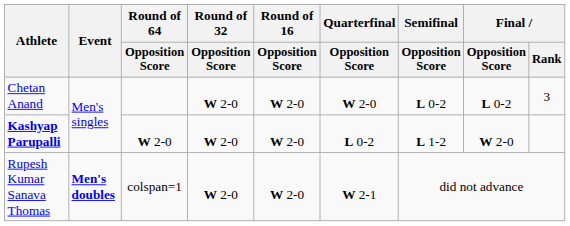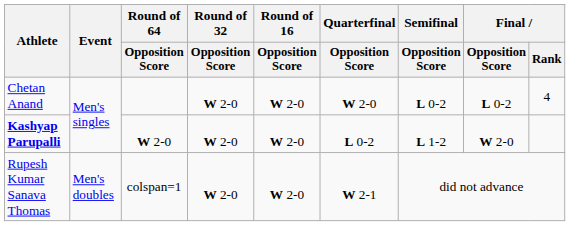(547, 96) 3 -> (547, 96) 4
(93, 187) bold -> (93, 187) normal
